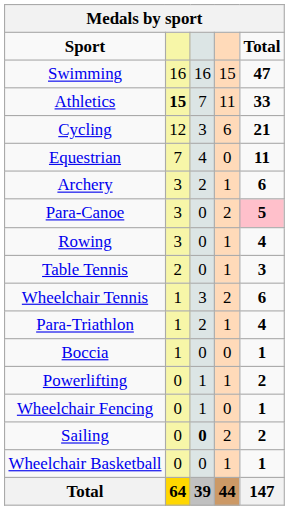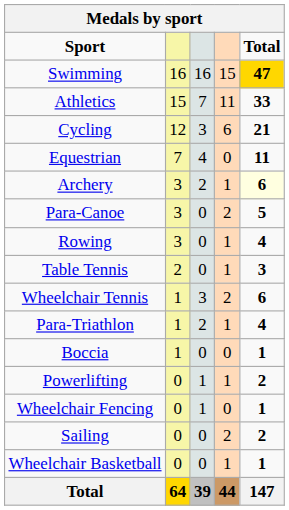(262, 74) no background -> (262, 74) gold background
(178, 102) bold -> (178, 102) normal
(262, 185) no background -> (262, 185) lightyellow background
(262, 213) pink background -> (262, 213) no background
(202, 435) bold -> (202, 435) normal
